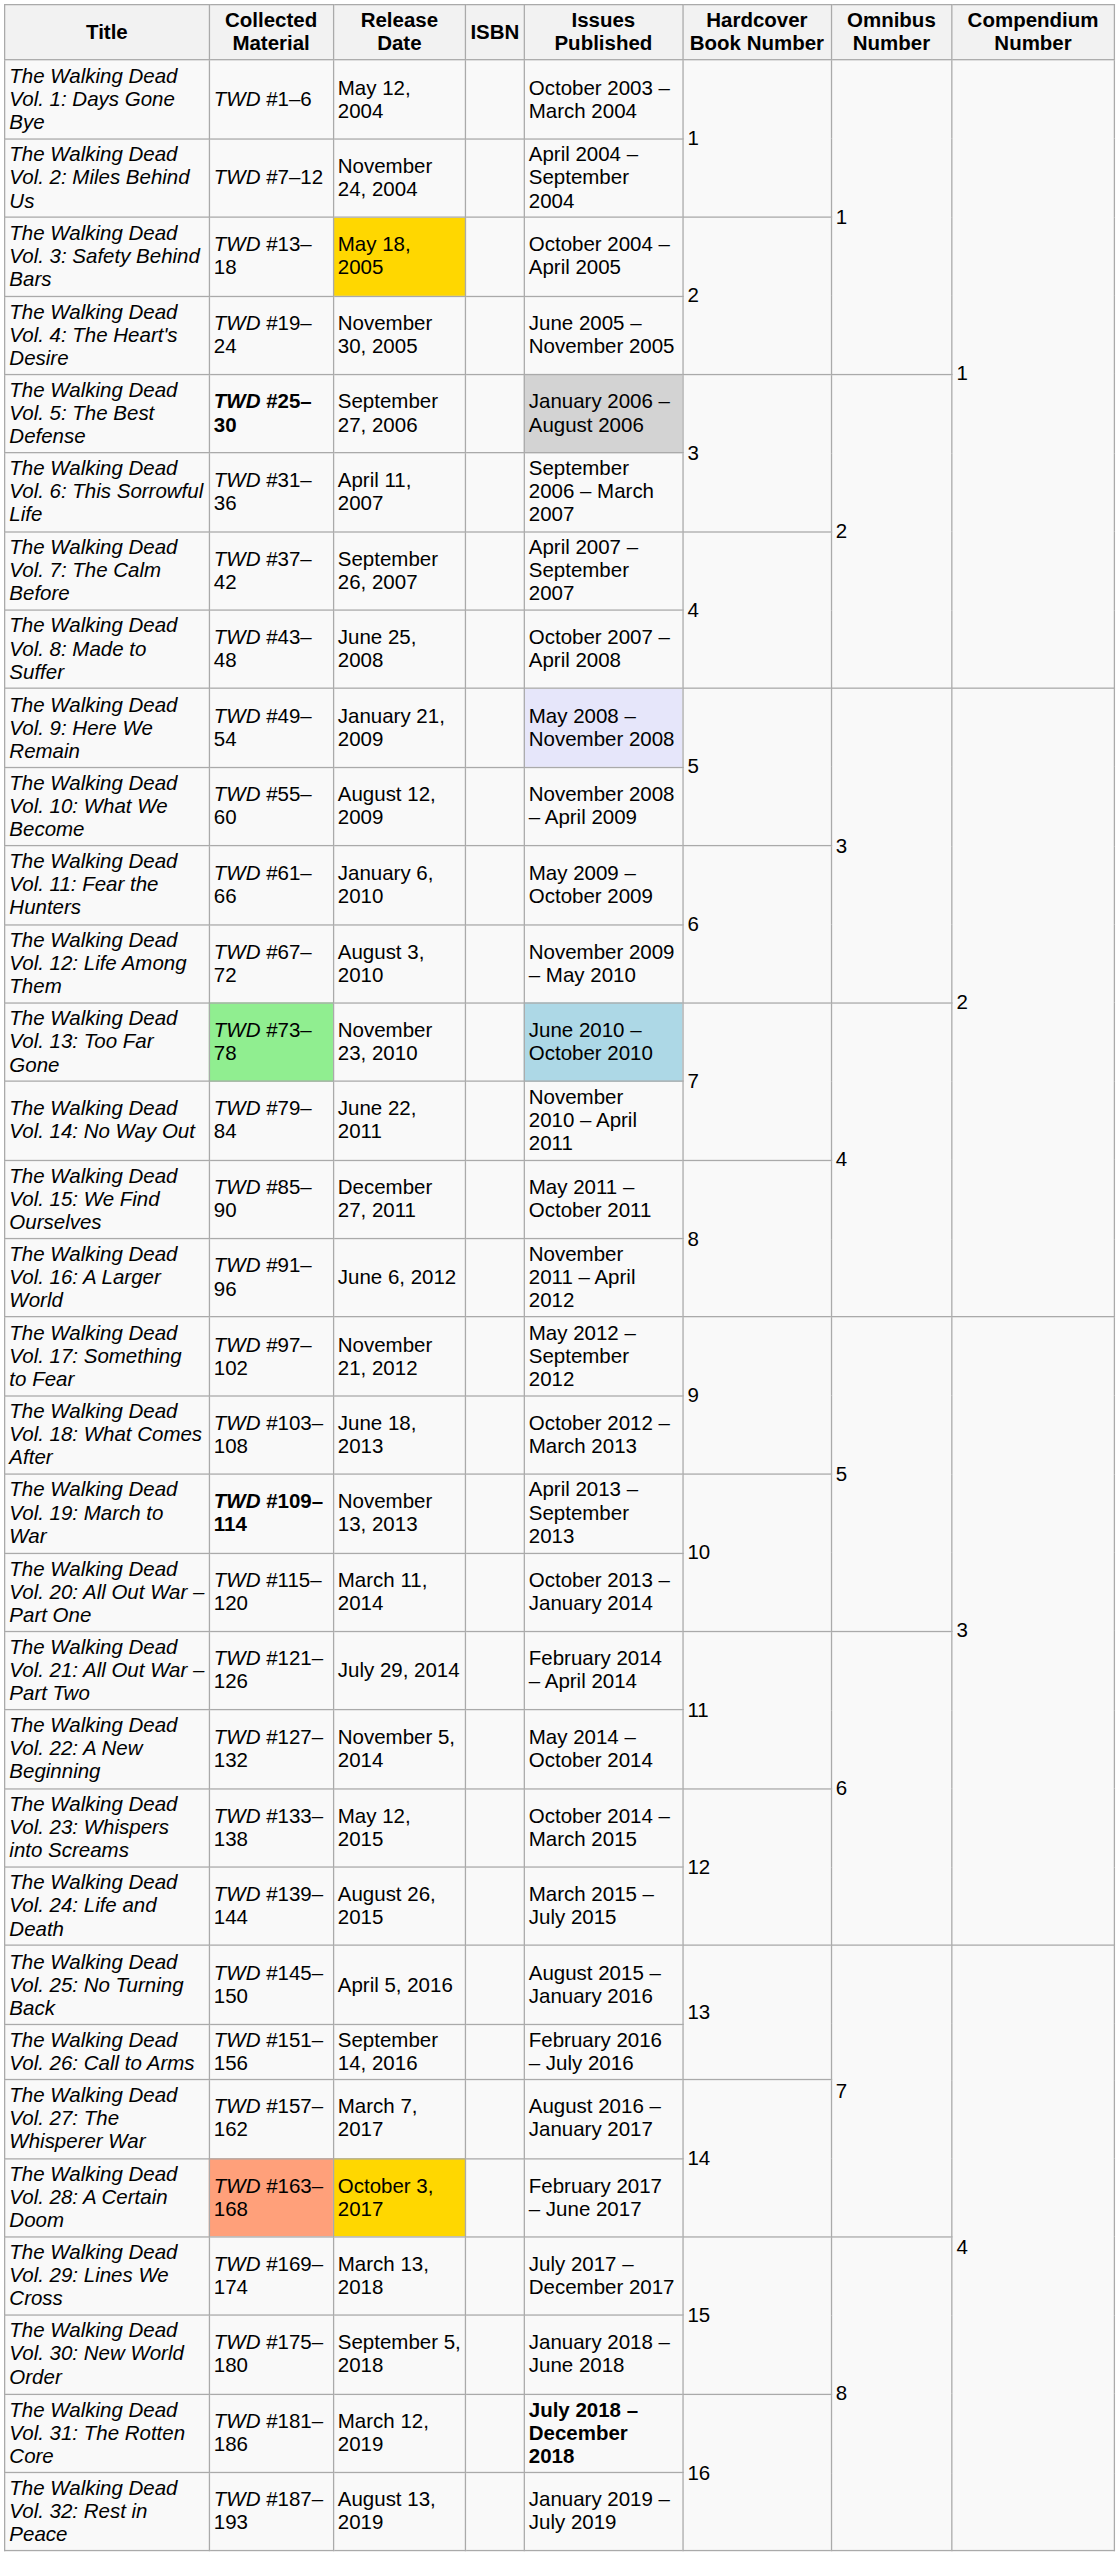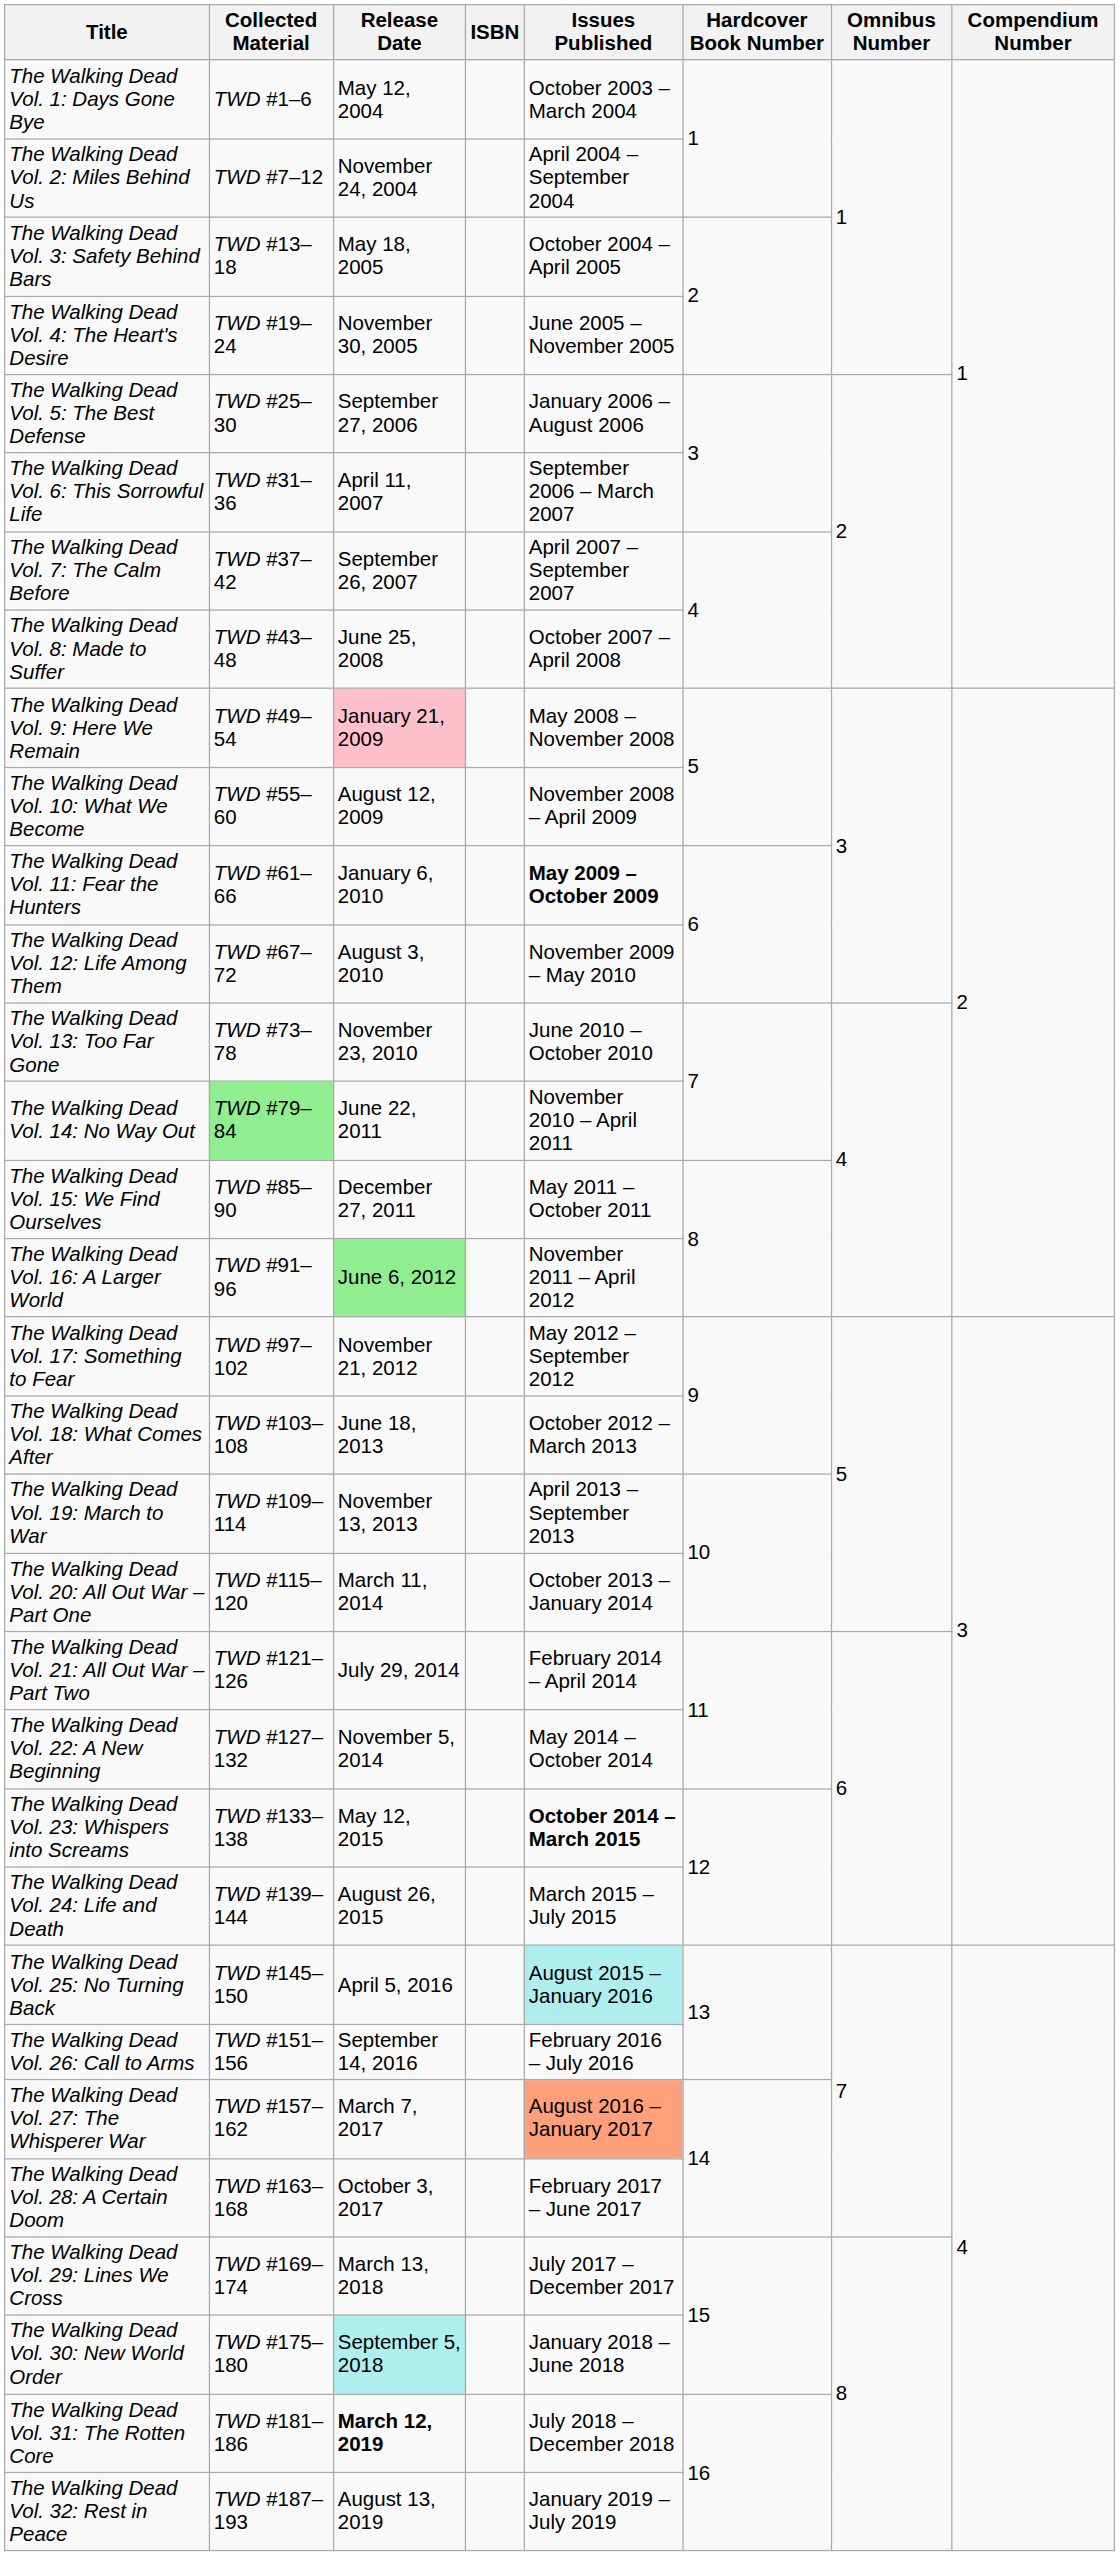(374, 256) gold background -> (374, 256) no background
(263, 413) bold -> (263, 413) normal
(599, 413) lightgrey background -> (599, 413) no background
(391, 727) no background -> (391, 727) pink background
(602, 727) lavender background -> (602, 727) no background
(591, 884) normal -> (594, 884) bold
(263, 1042) lightgreen background -> (263, 1042) no background
(591, 1042) lightblue background -> (591, 1042) no background
(263, 1120) no background -> (263, 1120) lightgreen background
(397, 1277) no background -> (397, 1277) lightgreen background
(268, 1513) bold -> (268, 1513) normal
(599, 1827) normal -> (602, 1827) bold
(595, 1984) no background -> (595, 1984) paleturquoise background
(595, 2118) no background -> (595, 2118) lightsalmon background
(268, 2197) lightsalmon background -> (268, 2197) no background
(386, 2197) gold background -> (386, 2197) no background
(399, 2354) no background -> (399, 2354) paleturquoise background
(383, 2433) normal -> (385, 2433) bold
(583, 2433) bold -> (602, 2433) normal
